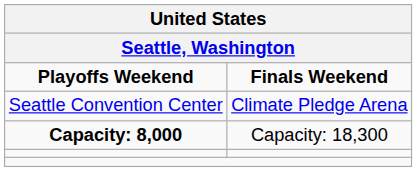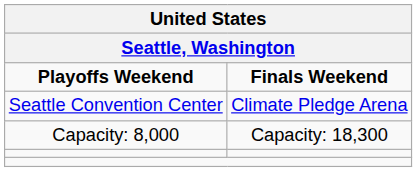(116, 134) bold -> (116, 134) normal
